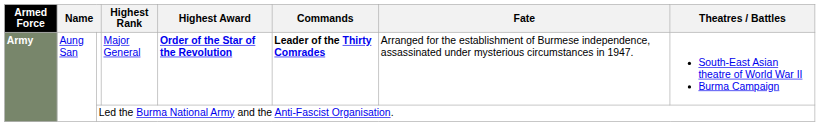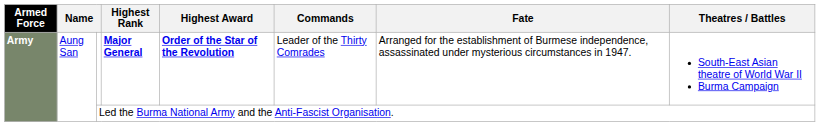(122, 46) normal -> (123, 46) bold
(323, 46) bold -> (322, 46) normal
